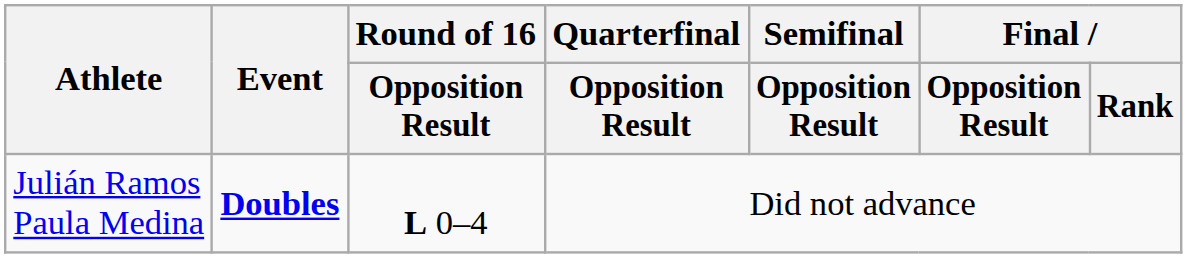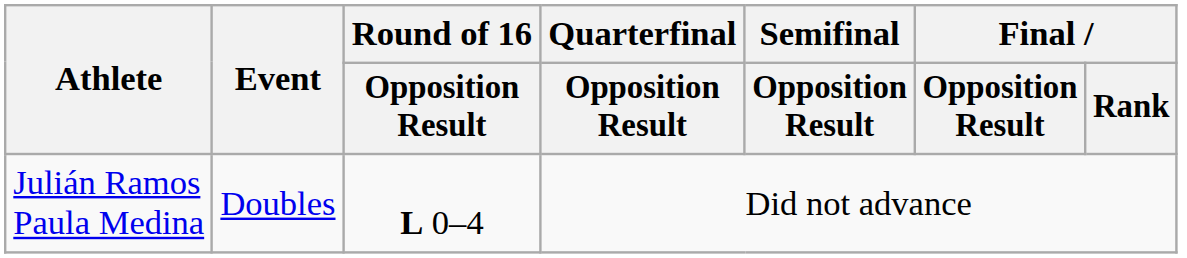(280, 203) bold -> (278, 203) normal
